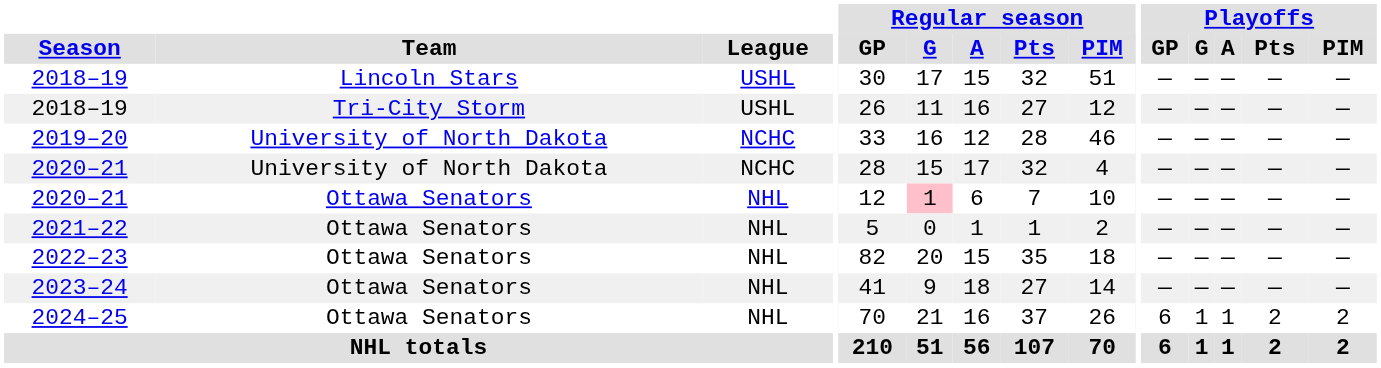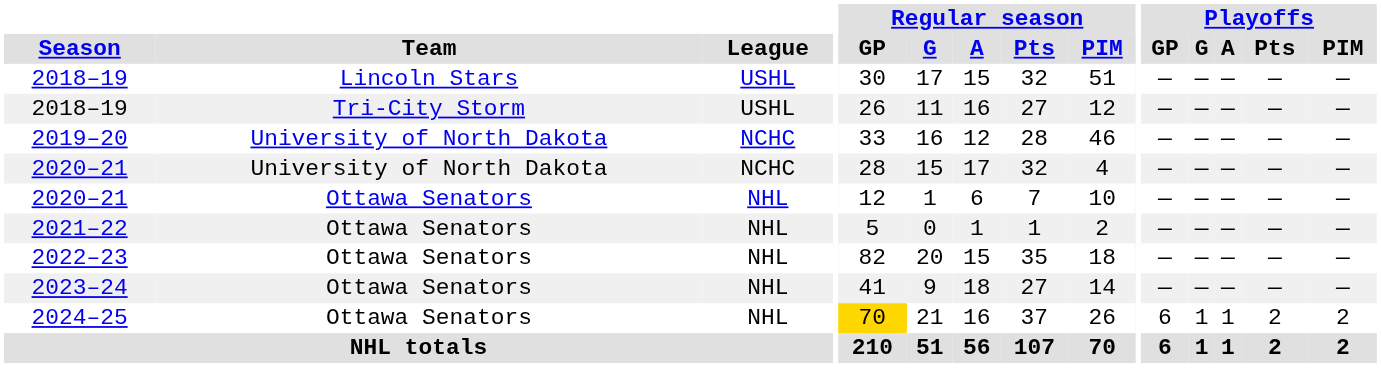(930, 198) pink background -> (930, 198) no background
(872, 318) no background -> (872, 318) gold background
